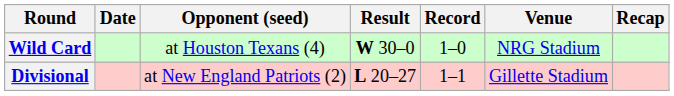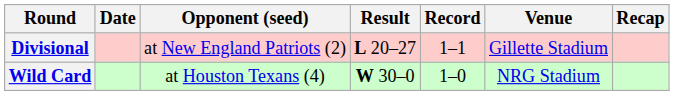rows swapped: (50, 47) <-> (50, 76)
